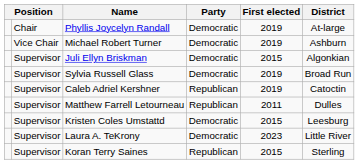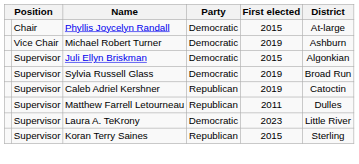(271, 27) 2019 -> (271, 27) 2015
- row: (115, 120)
